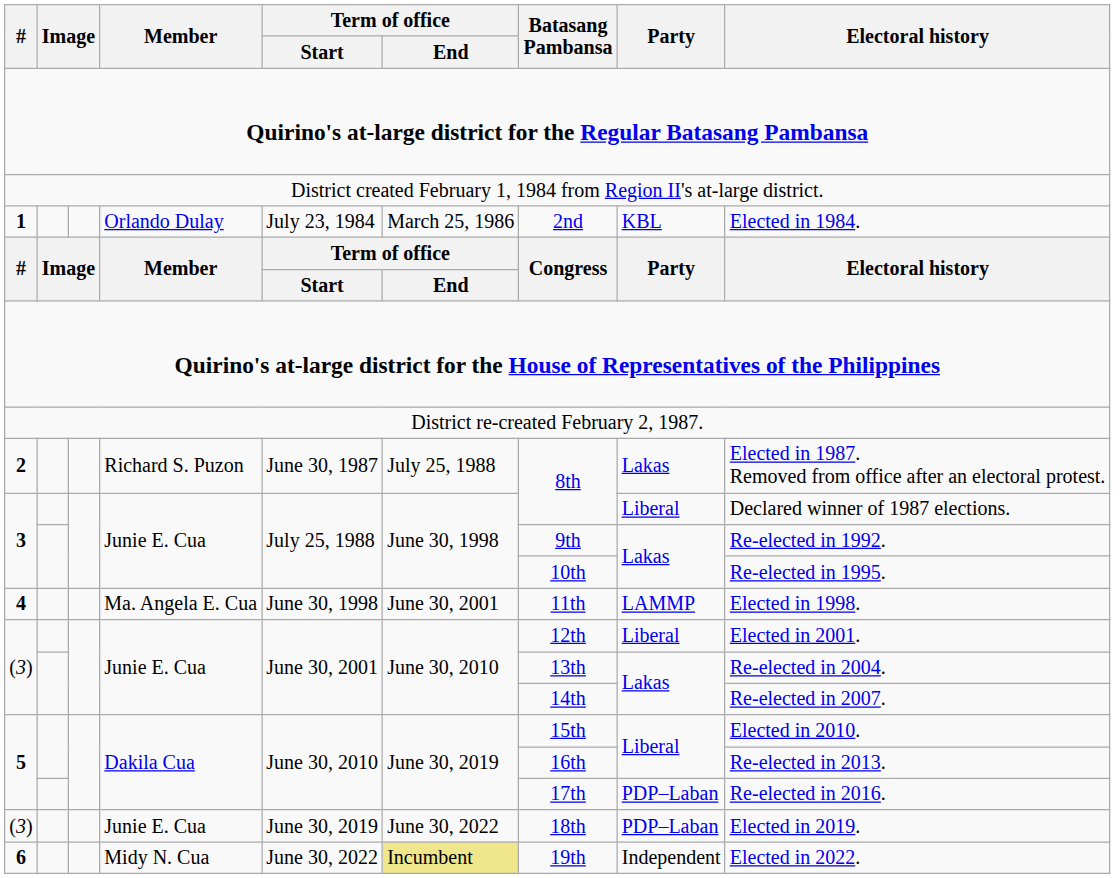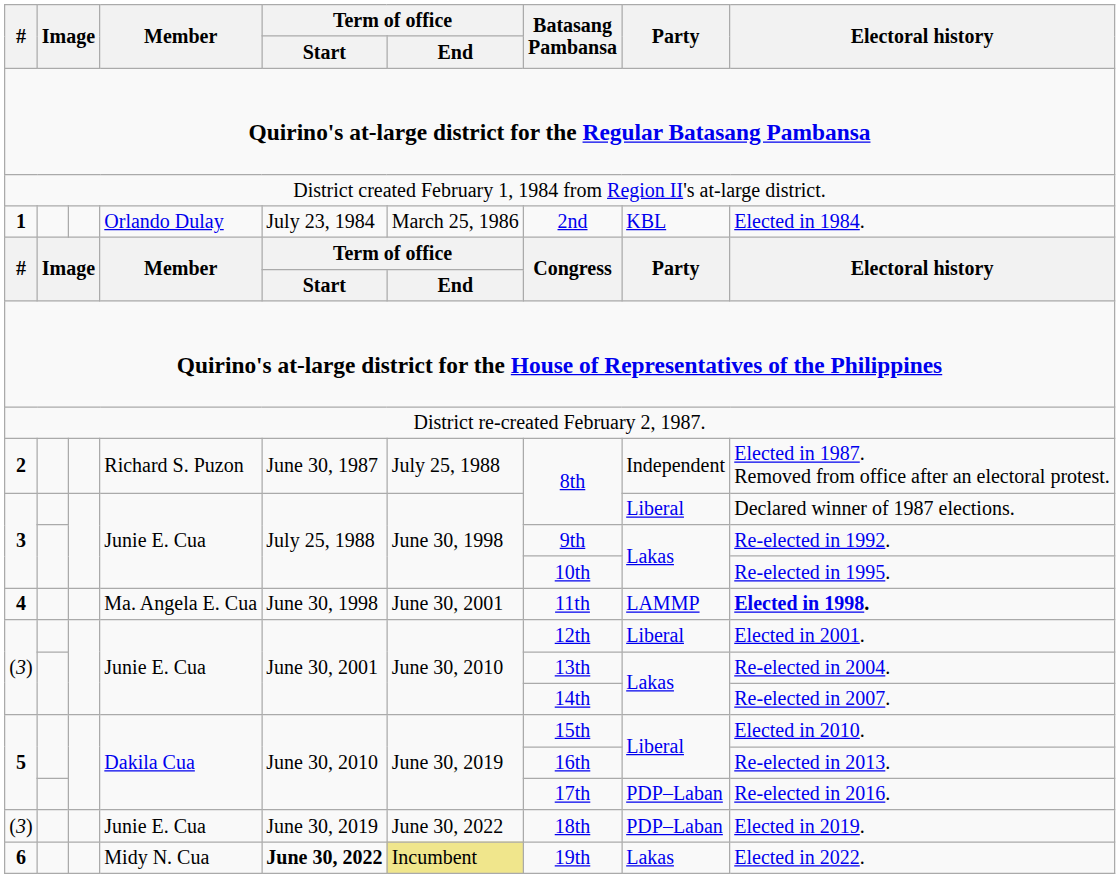(646, 465) Lakas -> (676, 465) Independent
(795, 603) normal -> (802, 603) bold
(322, 857) normal -> (324, 857) bold
(671, 857) Independent -> (650, 857) Lakas
